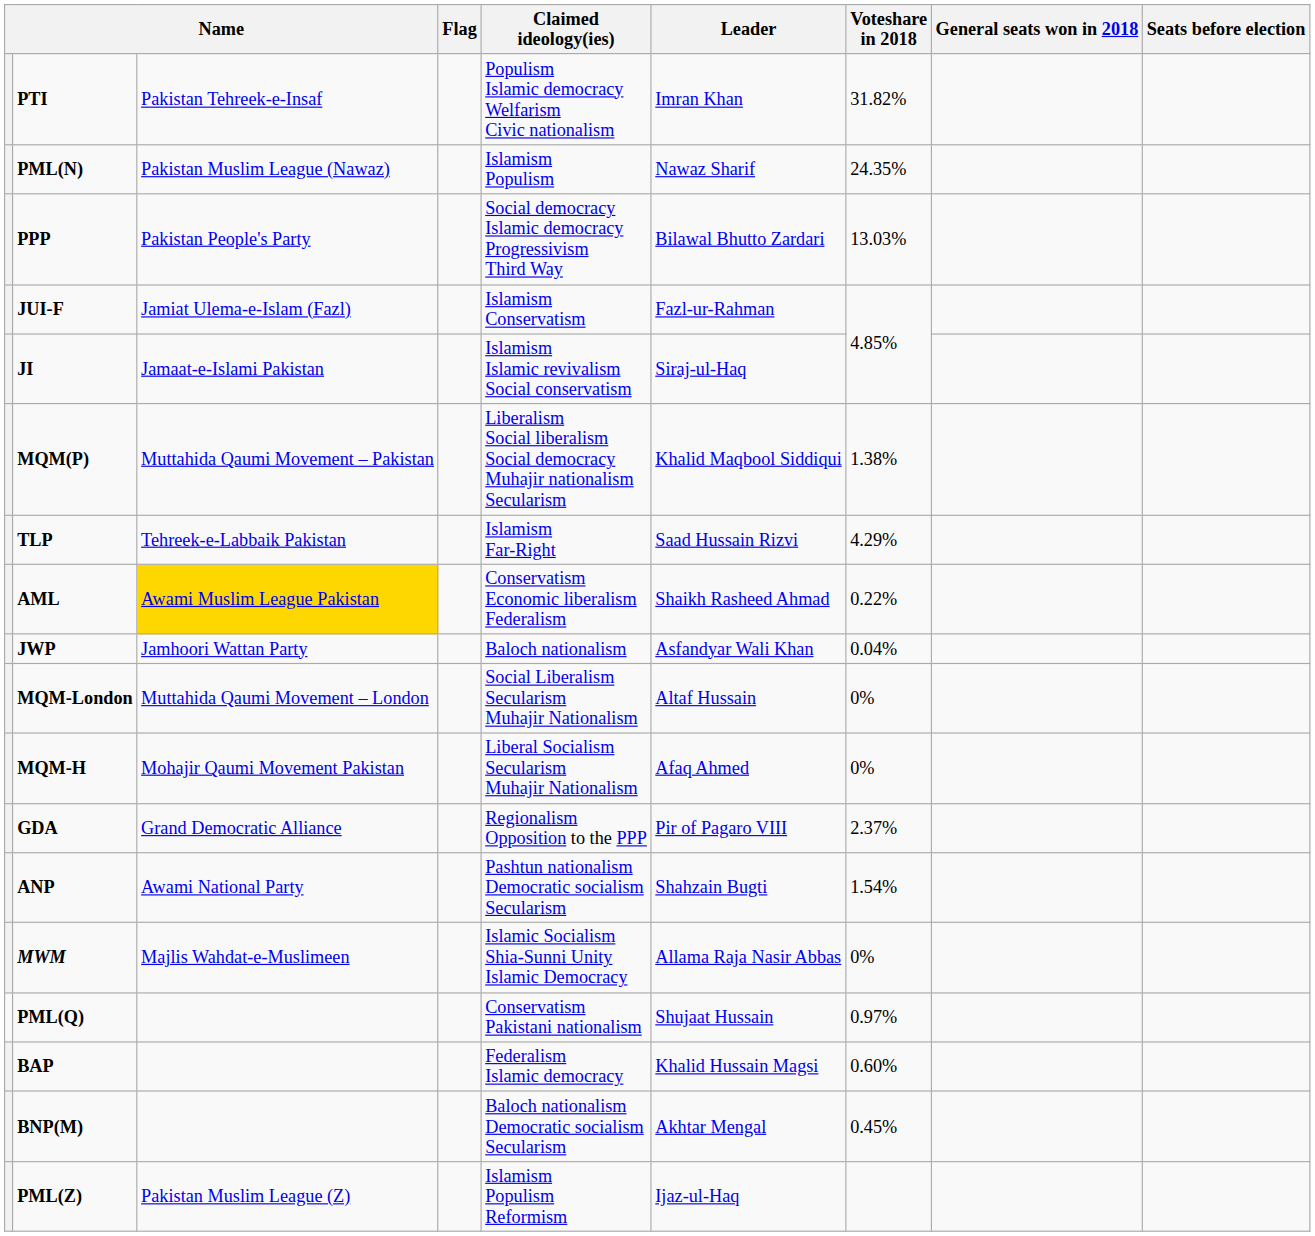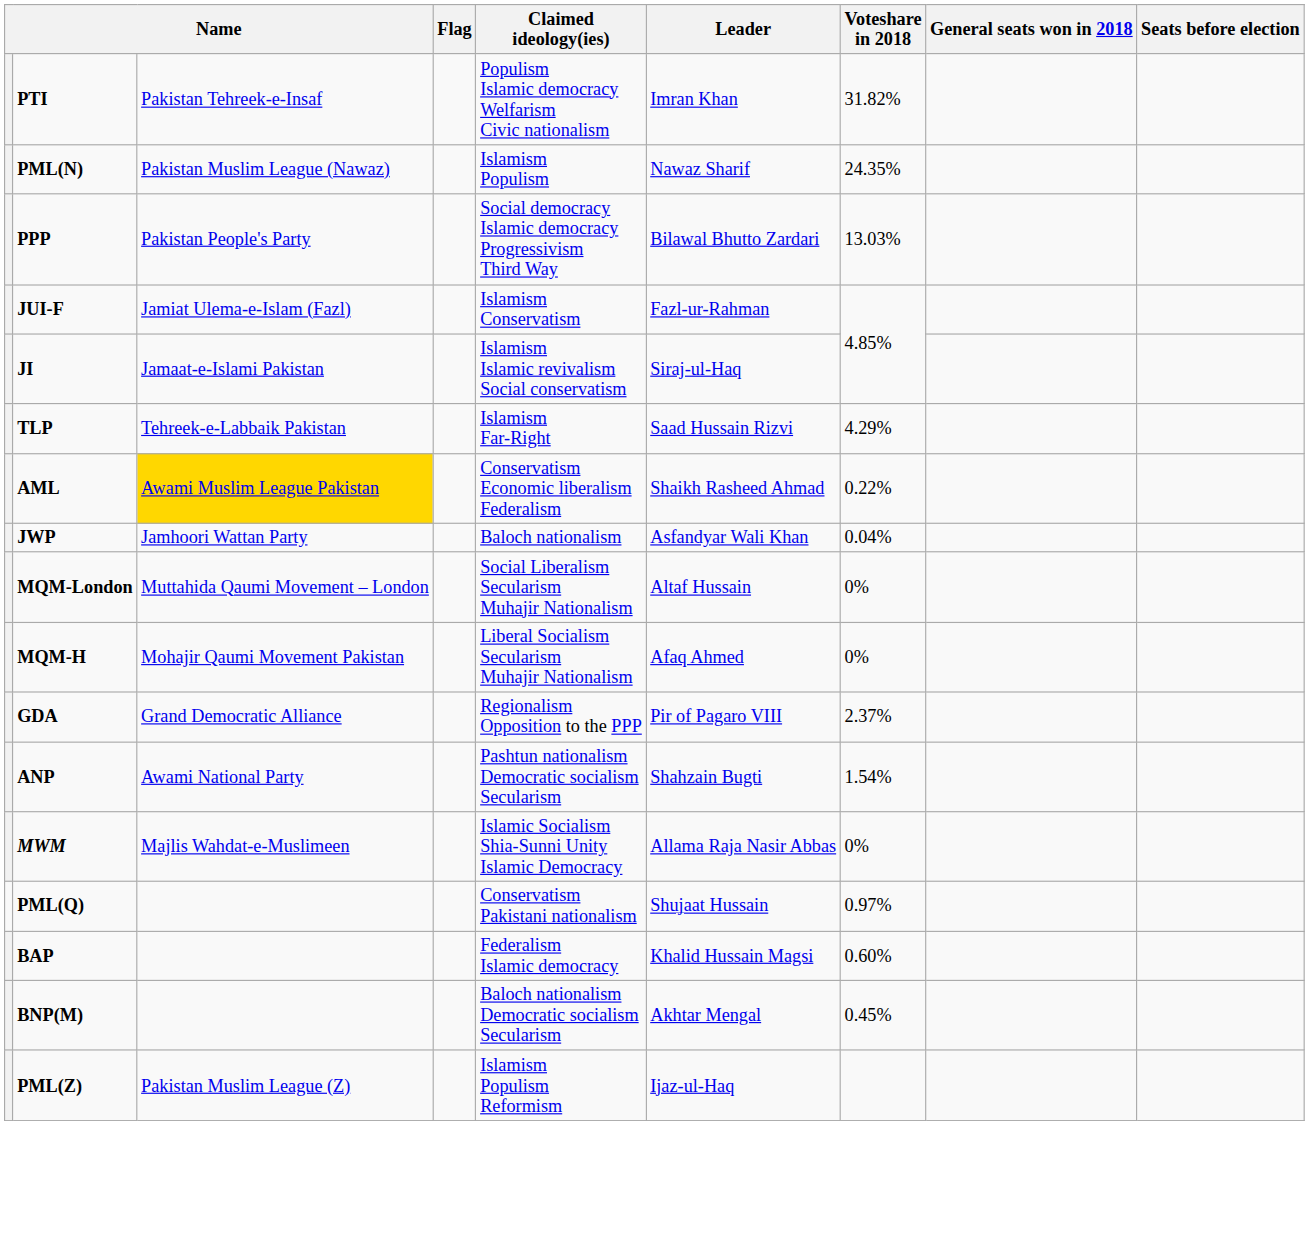- row: (53, 459)
